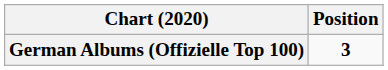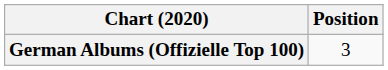(346, 49) bold -> (346, 49) normal
